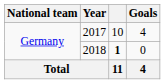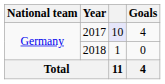(117, 32) no background -> (117, 32) lavender background
(117, 50) bold -> (117, 50) normal
